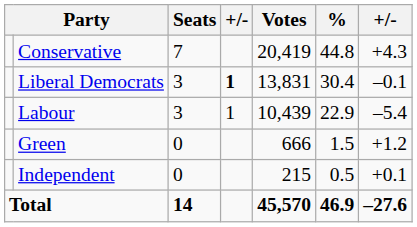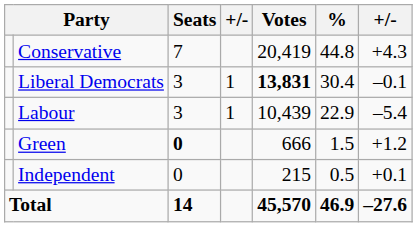(230, 81) bold -> (230, 81) normal
(284, 81) normal -> (284, 81) bold
(178, 143) normal -> (178, 143) bold
